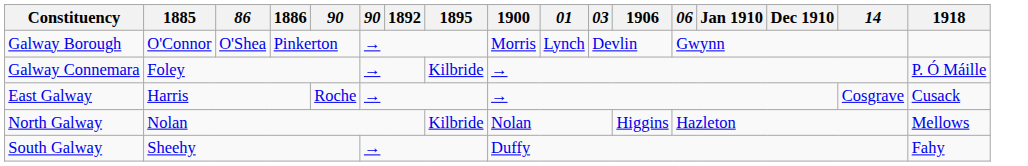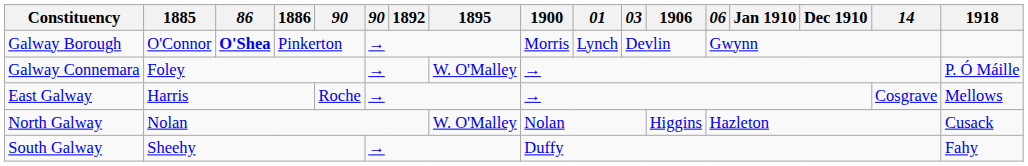(243, 43) normal -> (245, 43) bold
(456, 69) Kilbride -> (475, 69) W. O'Malley
(936, 95) Cusack -> (974, 95) Mellows
(456, 122) Kilbride -> (475, 122) W. O'Malley
(941, 122) Mellows -> (969, 122) Cusack
